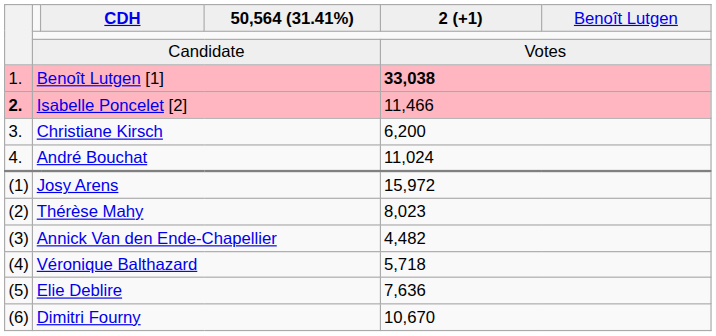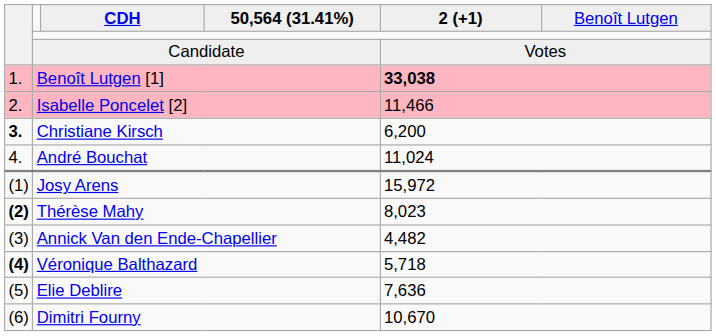(15, 105) bold -> (15, 105) normal
(15, 132) normal -> (15, 132) bold
(19, 212) normal -> (19, 212) bold
(19, 265) normal -> (19, 265) bold
